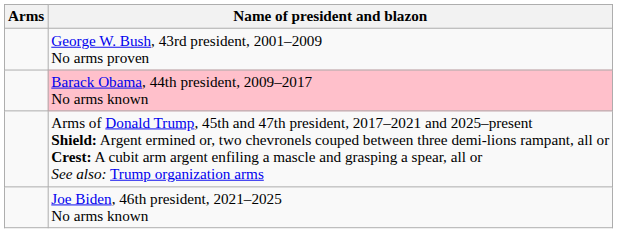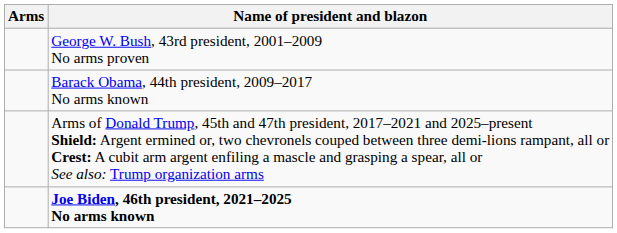(182, 90) pink background -> (182, 90) no background
(167, 207) normal -> (171, 207) bold
